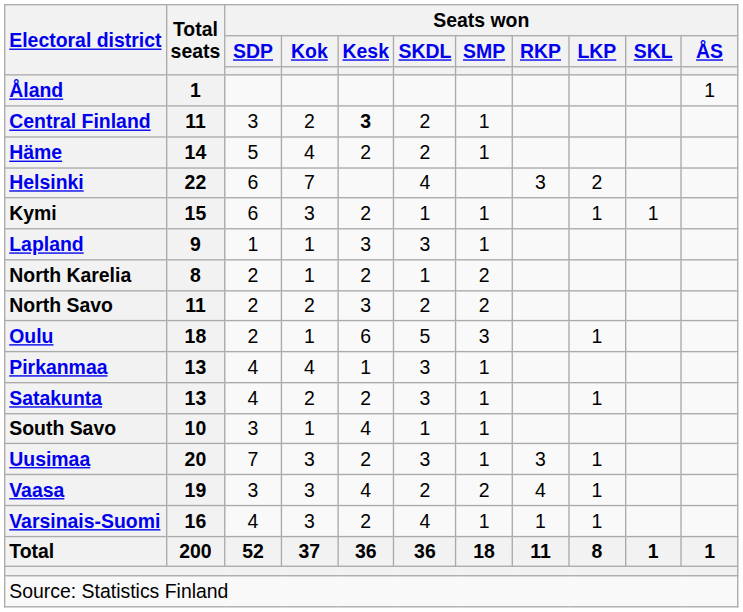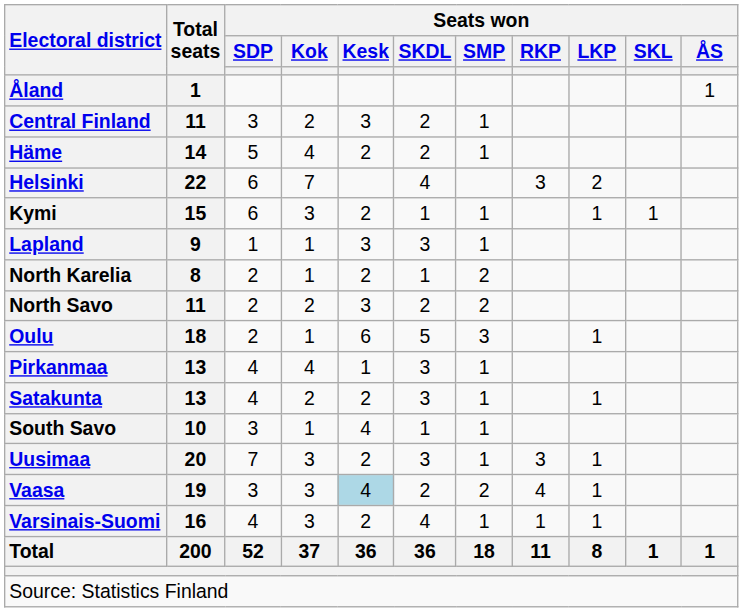(366, 122) bold -> (366, 122) normal
(366, 490) no background -> (366, 490) lightblue background
